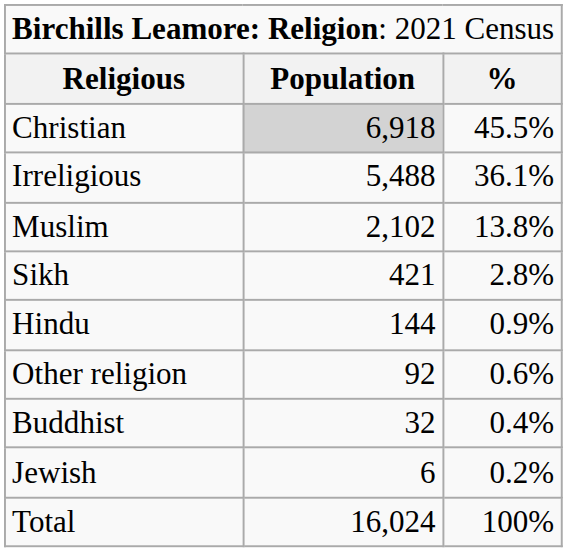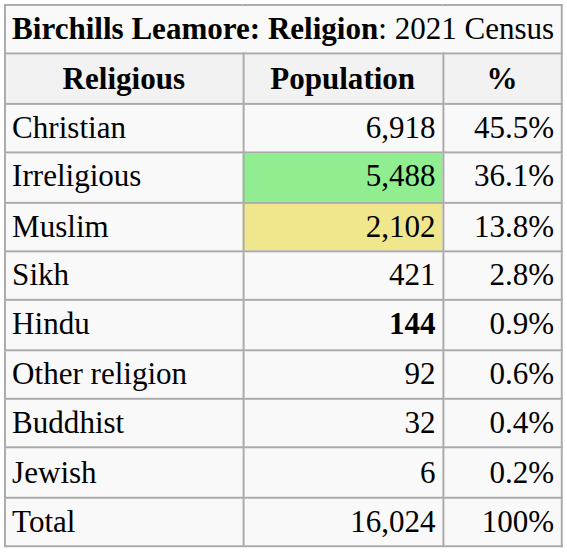(401, 127) lightgrey background -> (401, 127) no background
(401, 176) no background -> (401, 176) lightgreen background
(401, 226) no background -> (401, 226) khaki background
(412, 324) normal -> (412, 324) bold
